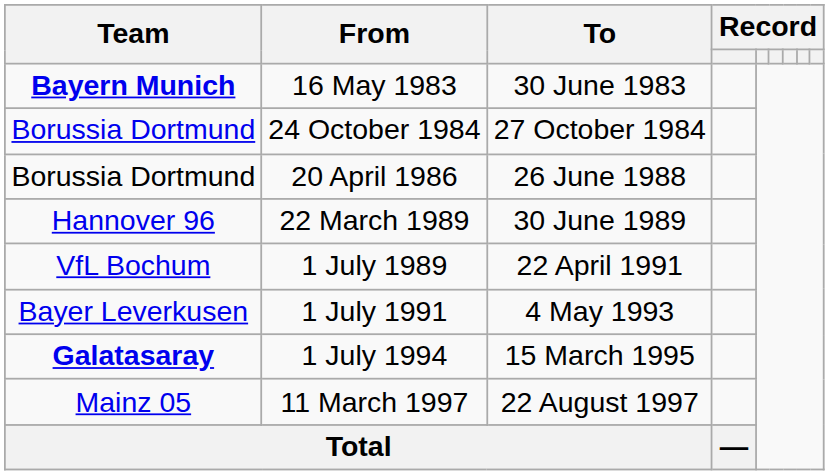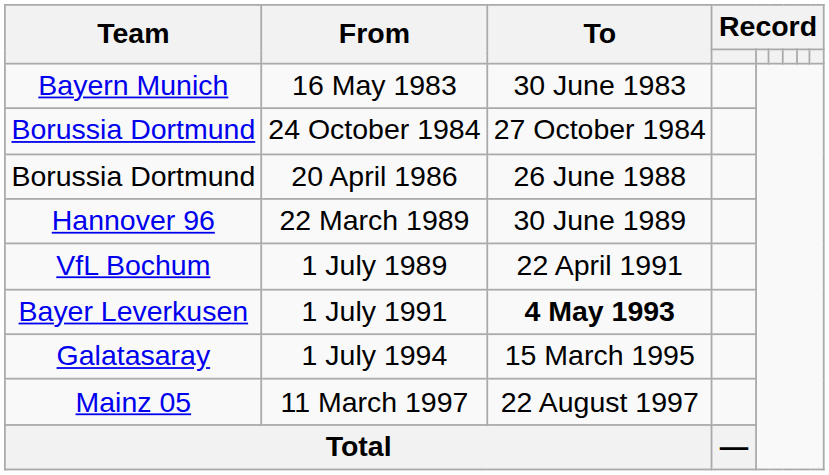(133, 85) bold -> (133, 85) normal
(600, 311) normal -> (600, 311) bold
(133, 356) bold -> (133, 356) normal
